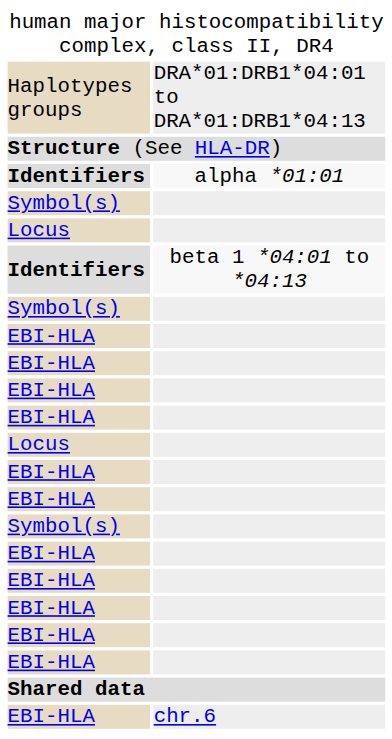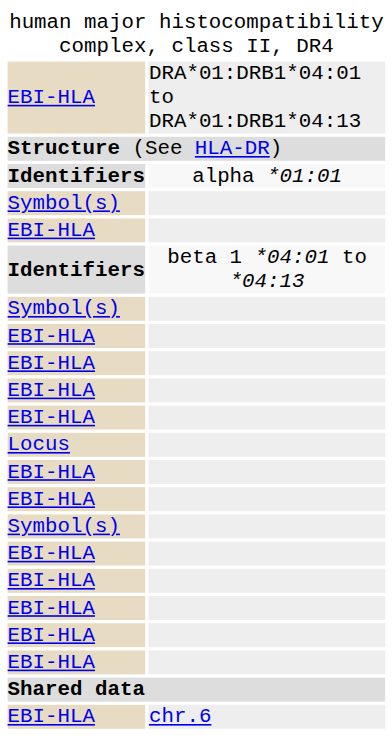(70, 98) Haplotypes groups -> (51, 98) EBI-HLA
(39, 230) Locus -> (51, 230) EBI-HLA
